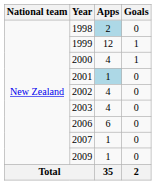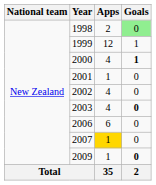(108, 28) lightblue background -> (108, 28) no background
(136, 28) no background -> (136, 28) lightgreen background
(136, 60) normal -> (136, 60) bold
(108, 76) lightblue background -> (108, 76) no background
(136, 108) normal -> (136, 108) bold
(108, 140) no background -> (108, 140) gold background
(136, 156) normal -> (136, 156) bold
